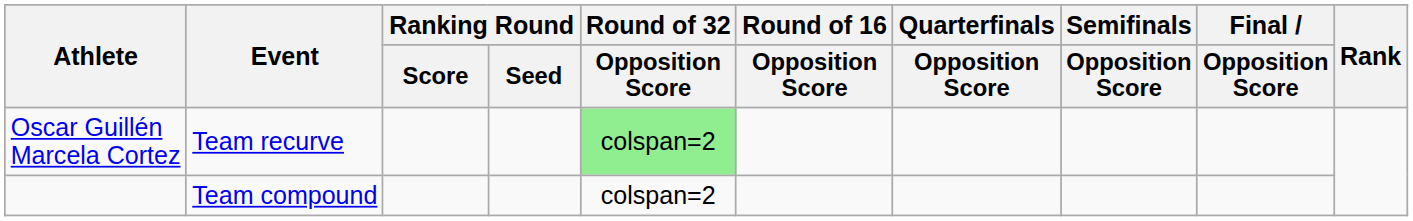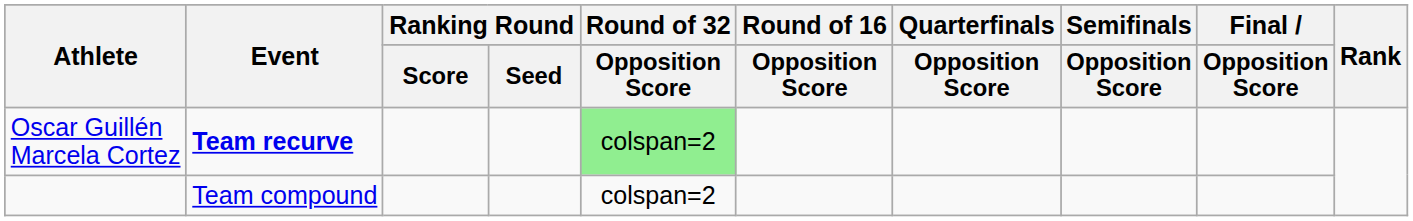(268, 142) normal -> (273, 142) bold
